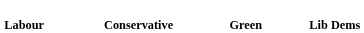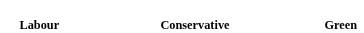- column: (335, 8)
